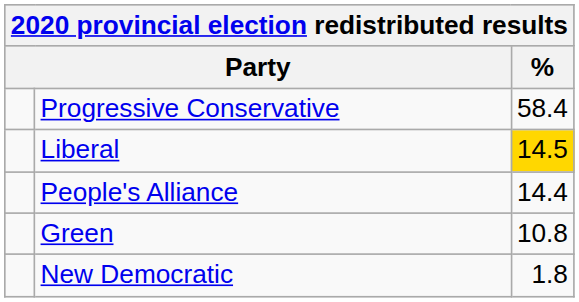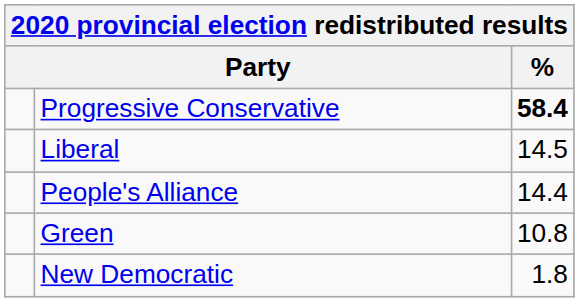(542, 108) normal -> (542, 108) bold
(542, 150) gold background -> (542, 150) no background
